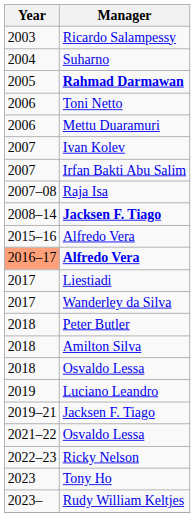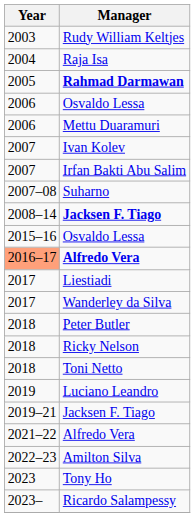(119, 37) Ricardo Salampessy -> (123, 37) Rudy William Keltjes
(86, 59) Suharno -> (85, 59) Raja Isa
(93, 103) Toni Netto -> (104, 103) Osvaldo Lessa
(85, 192) Raja Isa -> (86, 192) Suharno
(99, 236) Alfredo Vera -> (104, 236) Osvaldo Lessa
(102, 346) Amilton Silva -> (101, 346) Ricky Nelson
(104, 368) Osvaldo Lessa -> (93, 368) Toni Netto
(104, 434) Osvaldo Lessa -> (99, 434) Alfredo Vera
(101, 457) Ricky Nelson -> (102, 457) Amilton Silva
(123, 501) Rudy William Keltjes -> (119, 501) Ricardo Salampessy
